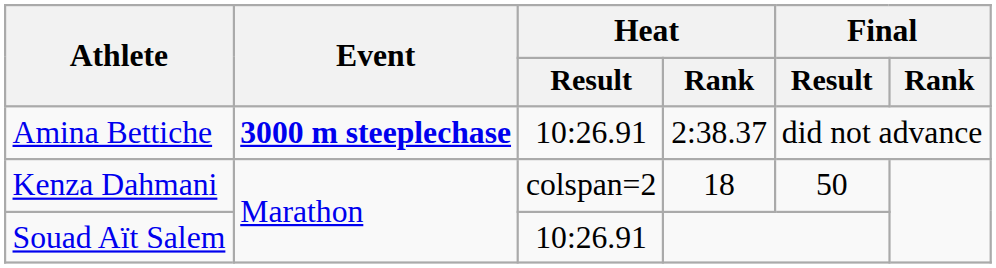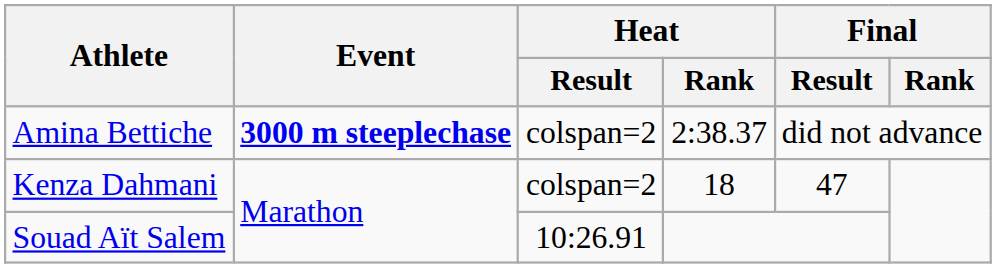(591, 132) 10:26.91 -> (591, 132) colspan=2
(832, 184) 50 -> (832, 184) 47
